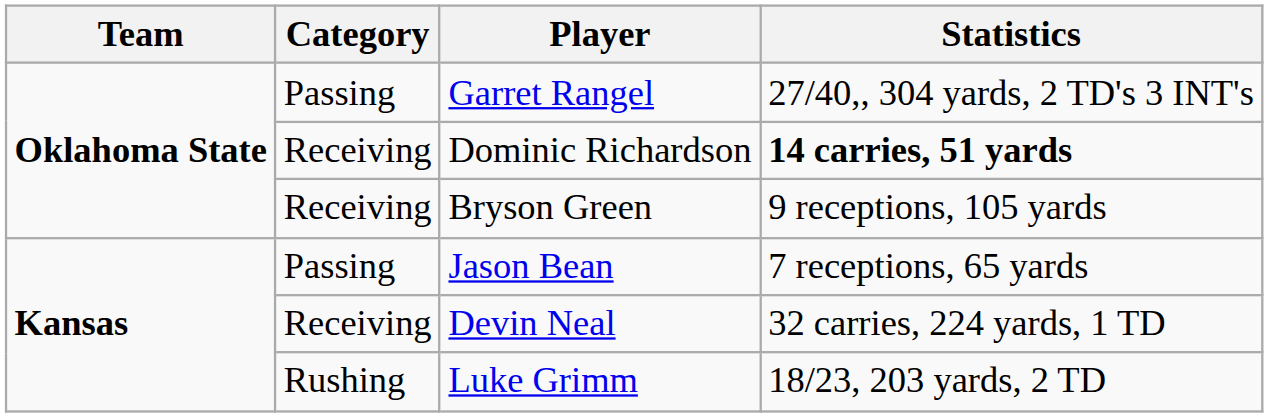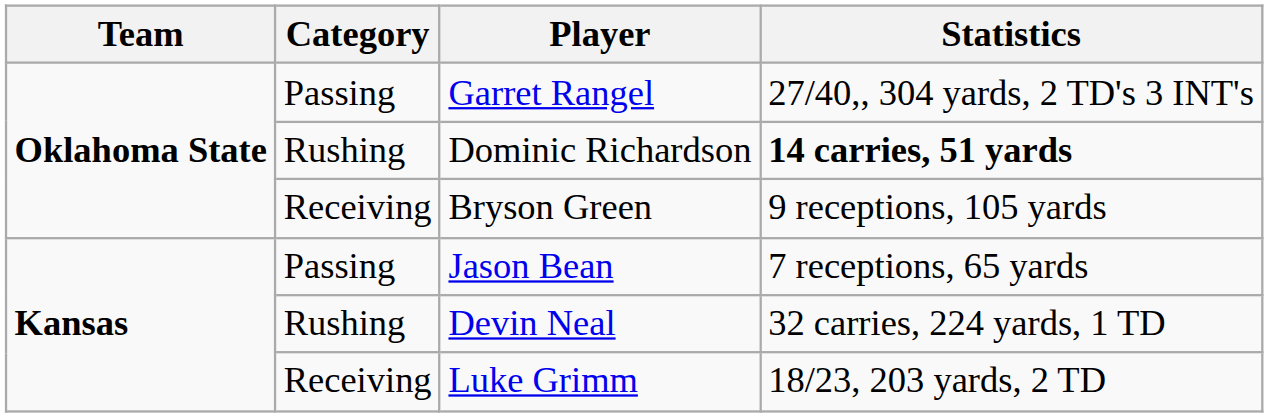(358, 149) Receiving -> (345, 149) Rushing
(358, 323) Receiving -> (345, 323) Rushing
(345, 381) Rushing -> (358, 381) Receiving
